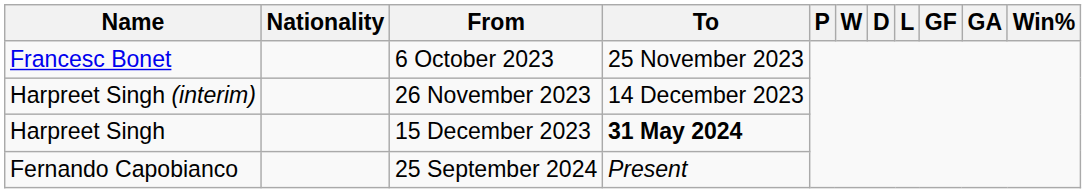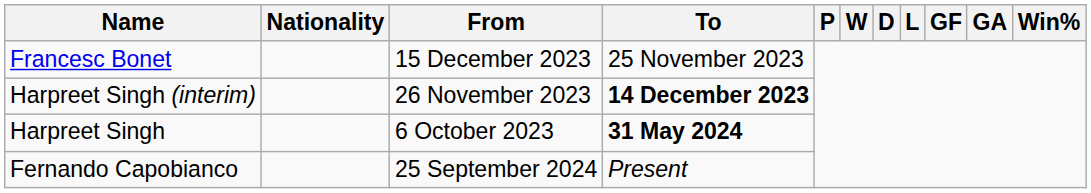(474, 59) 6 October 2023 -> (493, 59) 15 December 2023
(706, 95) normal -> (708, 95) bold
(493, 132) 15 December 2023 -> (474, 132) 6 October 2023
